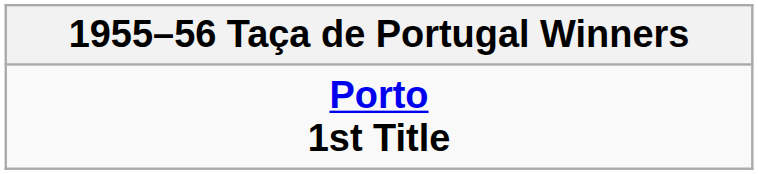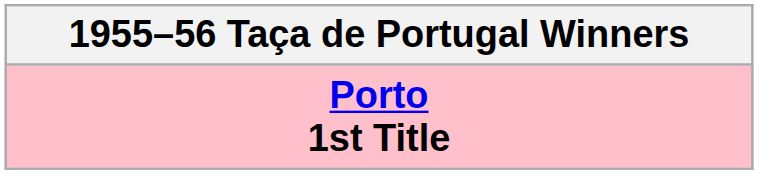(379, 116) no background -> (379, 116) pink background
